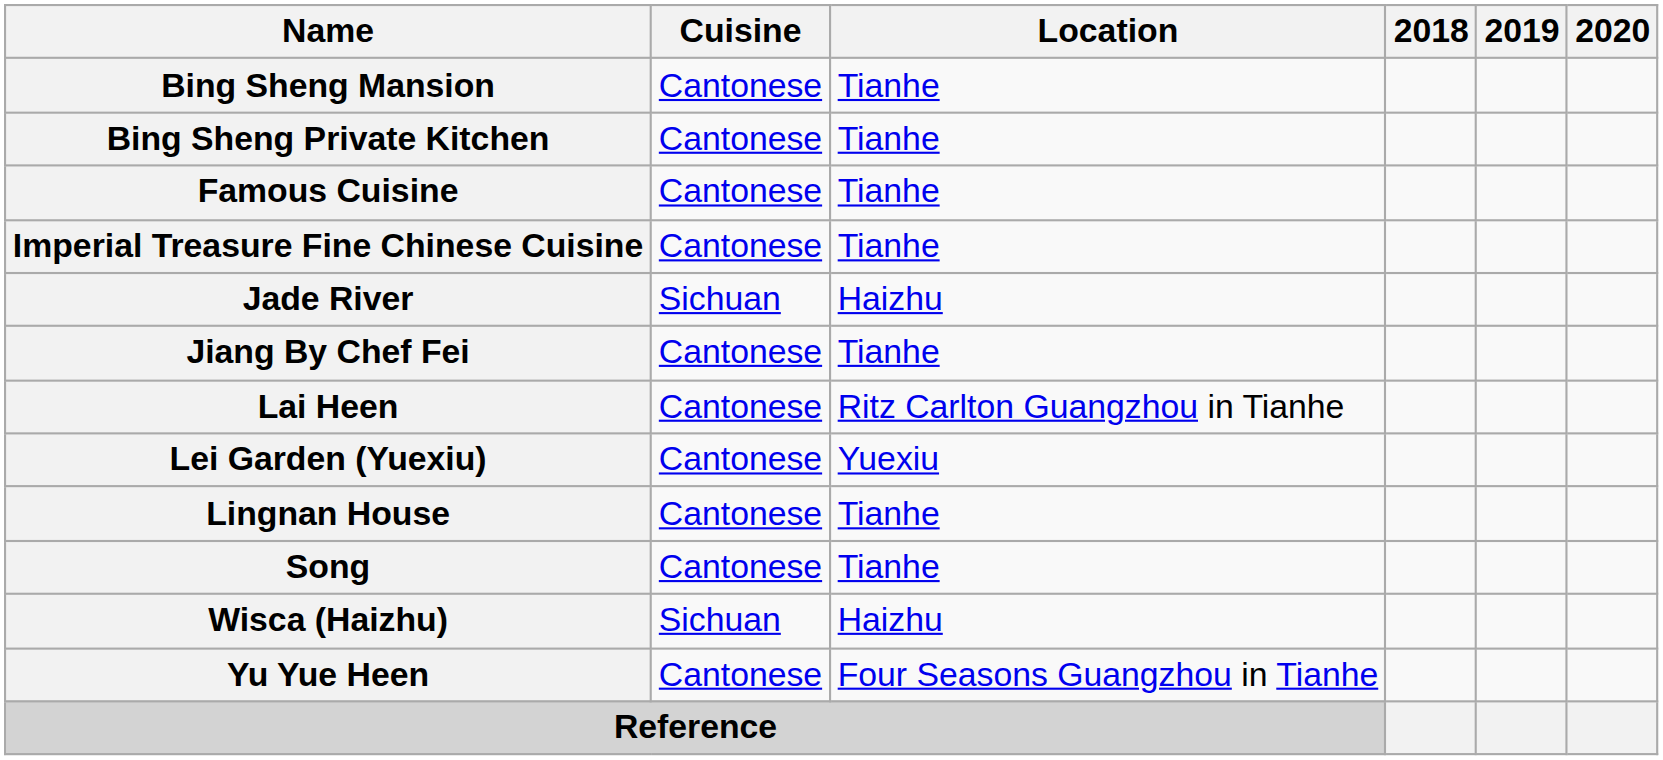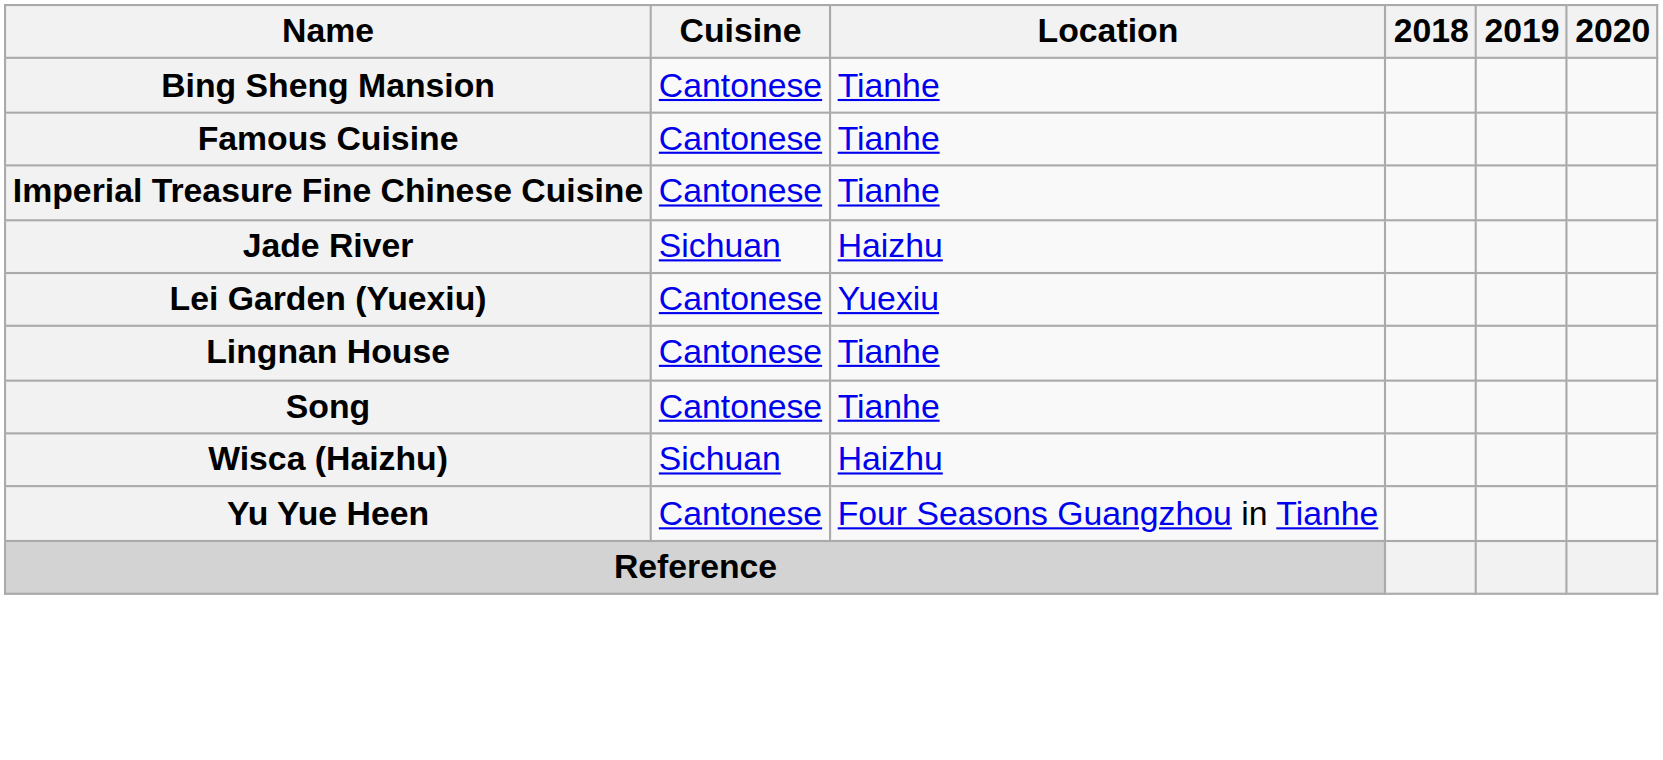- row: (328, 138)
- row: (328, 352)
- row: (328, 406)
